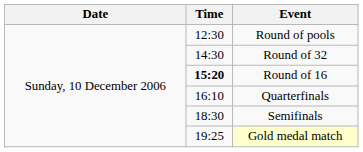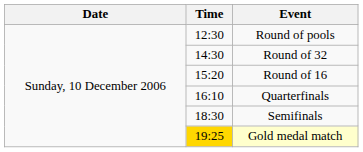(209, 75) bold -> (209, 75) normal
(209, 136) no background -> (209, 136) gold background
